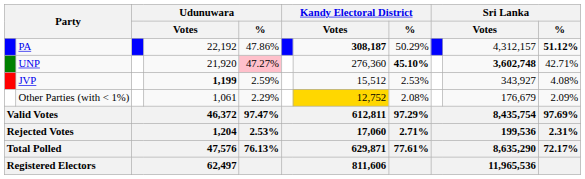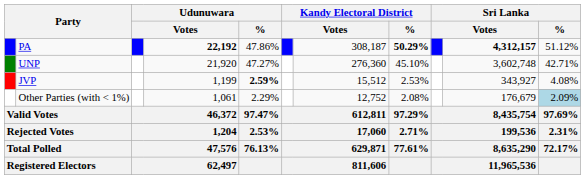(222, 47) normal -> (222, 47) bold
(369, 47) bold -> (369, 47) normal
(412, 47) normal -> (411, 47) bold
(514, 47) normal -> (514, 47) bold
(561, 47) bold -> (562, 47) normal
(262, 64) pink background -> (262, 64) no background
(411, 64) bold -> (412, 64) normal
(514, 64) bold -> (514, 64) normal
(225, 81) bold -> (225, 81) normal
(265, 81) normal -> (264, 81) bold
(371, 98) gold background -> (371, 98) no background
(564, 98) no background -> (564, 98) lightblue background
